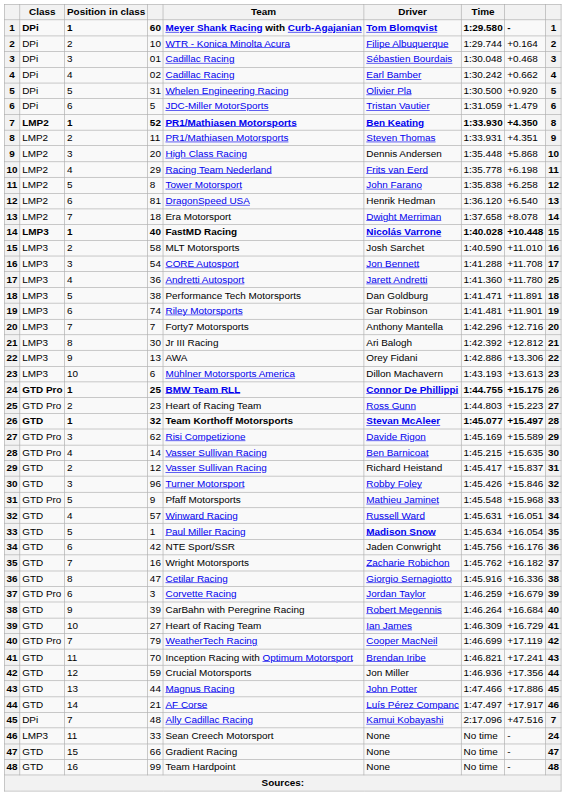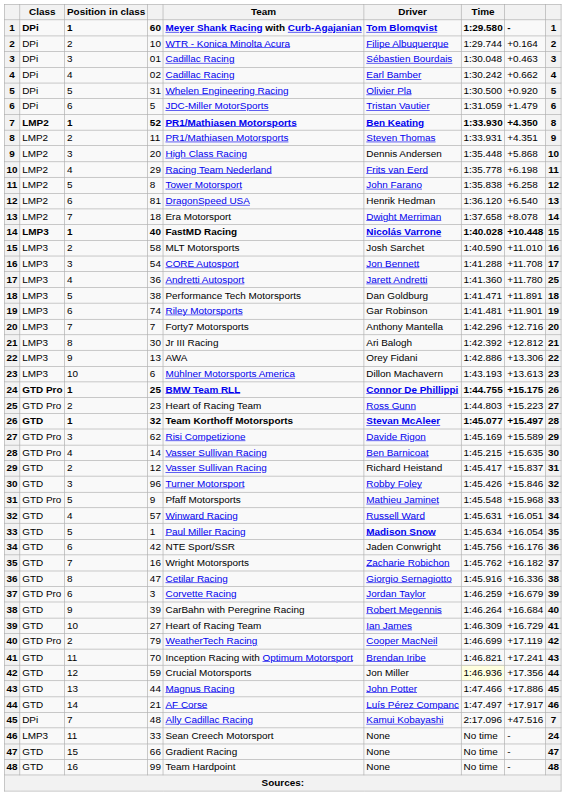(523, 59) +0.468 -> (523, 59) +0.463
(70, 641) 7 -> (70, 641) 2
(483, 673) no background -> (483, 673) lightyellow background
